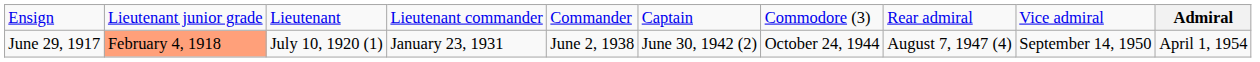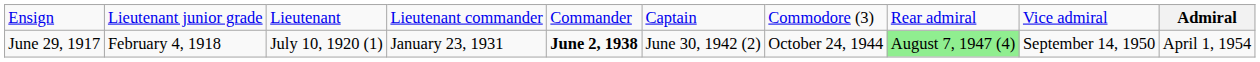(164, 43) lightsalmon background -> (164, 43) no background
(592, 43) normal -> (594, 43) bold
(949, 43) no background -> (953, 43) lightgreen background
